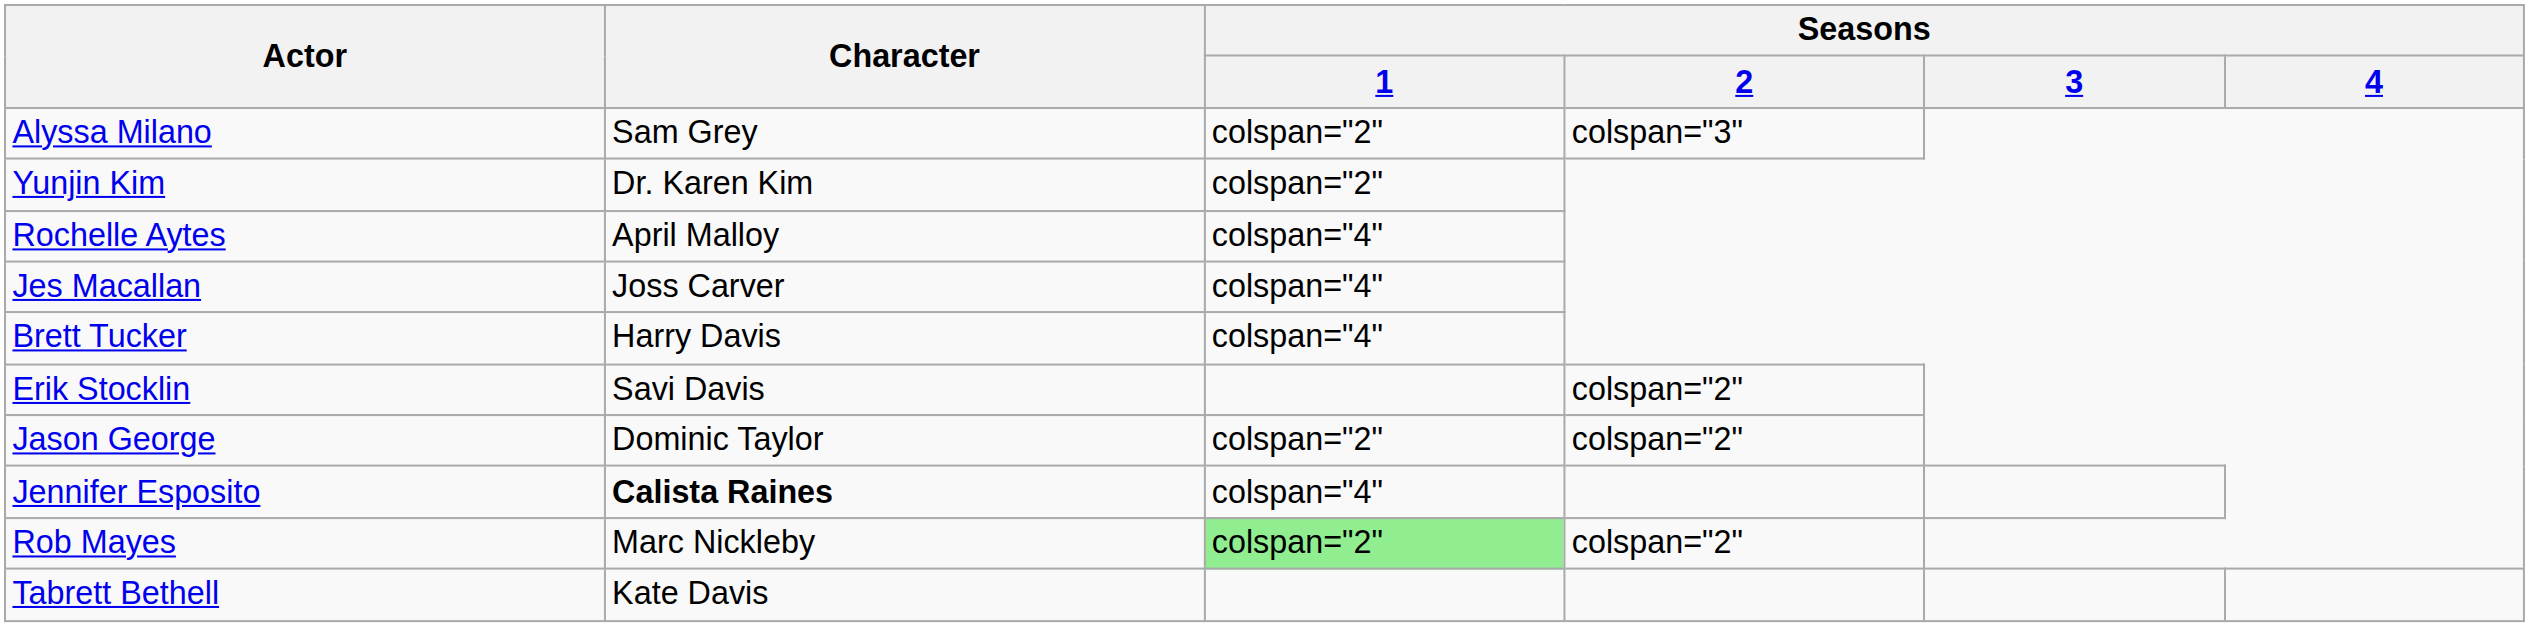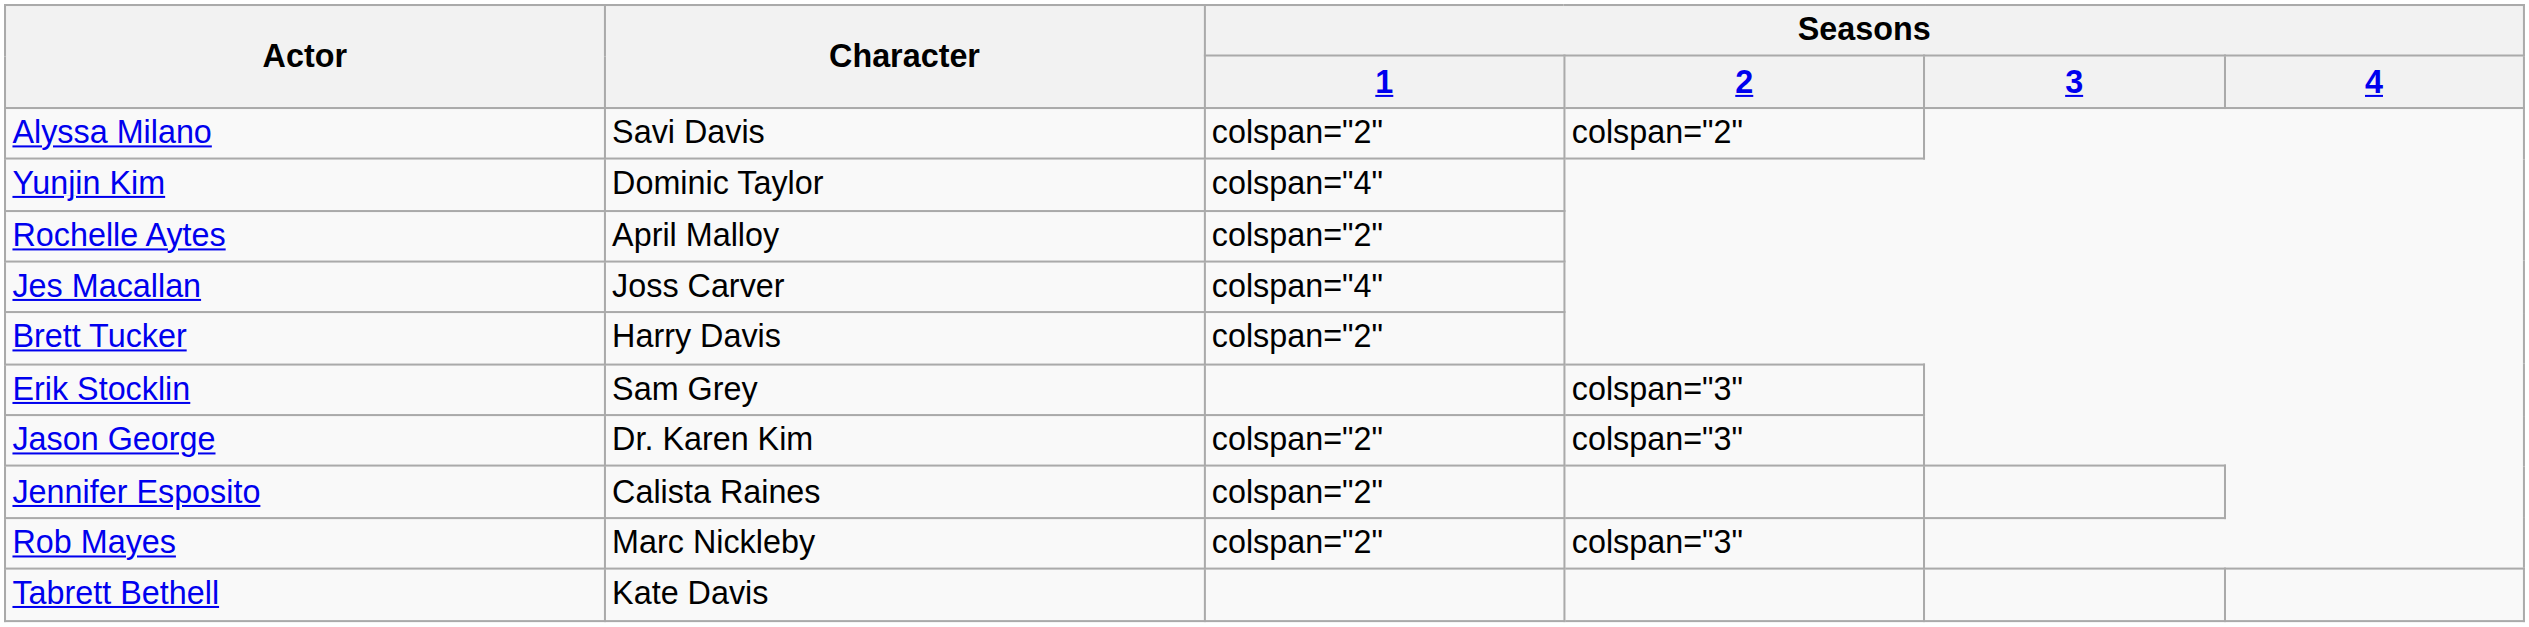(685, 132) Sam Grey -> (688, 132) Savi Davis
(1657, 132) colspan="3" -> (1657, 132) colspan="2"
(713, 183) Dr. Karen Kim -> (718, 183) Dominic Taylor
(1297, 183) colspan="2" -> (1297, 183) colspan="4"
(1297, 235) colspan="4" -> (1297, 235) colspan="2"
(1297, 337) colspan="4" -> (1297, 337) colspan="2"
(688, 388) Savi Davis -> (685, 388) Sam Grey
(1657, 388) colspan="2" -> (1657, 388) colspan="3"
(718, 440) Dominic Taylor -> (713, 440) Dr. Karen Kim
(1657, 440) colspan="2" -> (1657, 440) colspan="3"
(723, 491) bold -> (716, 491) normal
(1297, 491) colspan="4" -> (1297, 491) colspan="2"
(1297, 542) lightgreen background -> (1297, 542) no background
(1657, 542) colspan="2" -> (1657, 542) colspan="3"
